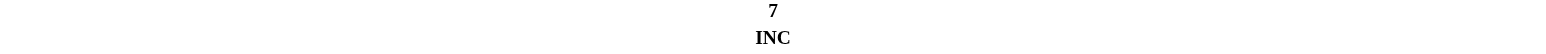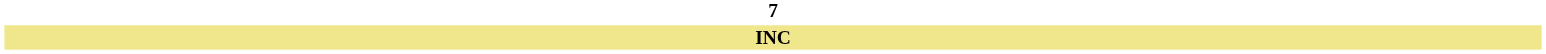(773, 37) no background -> (773, 37) khaki background
